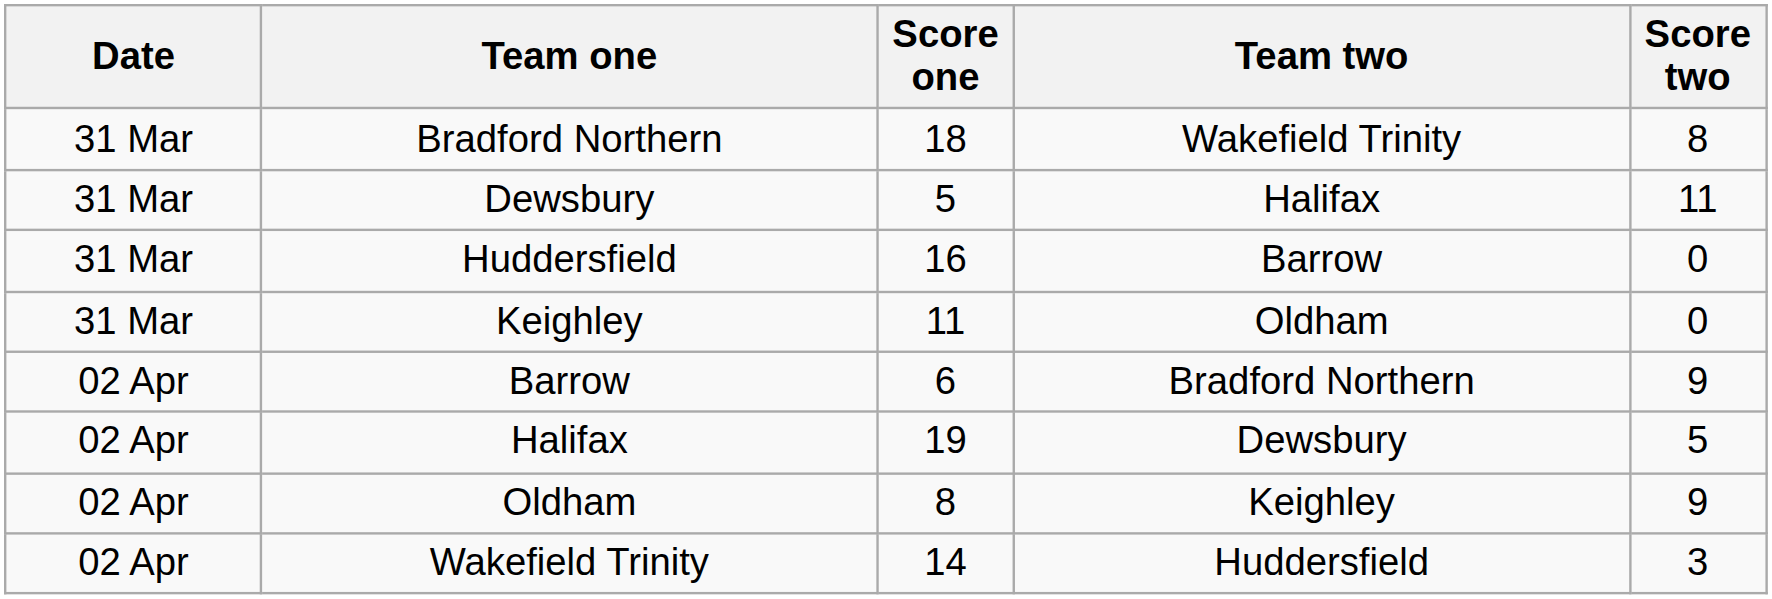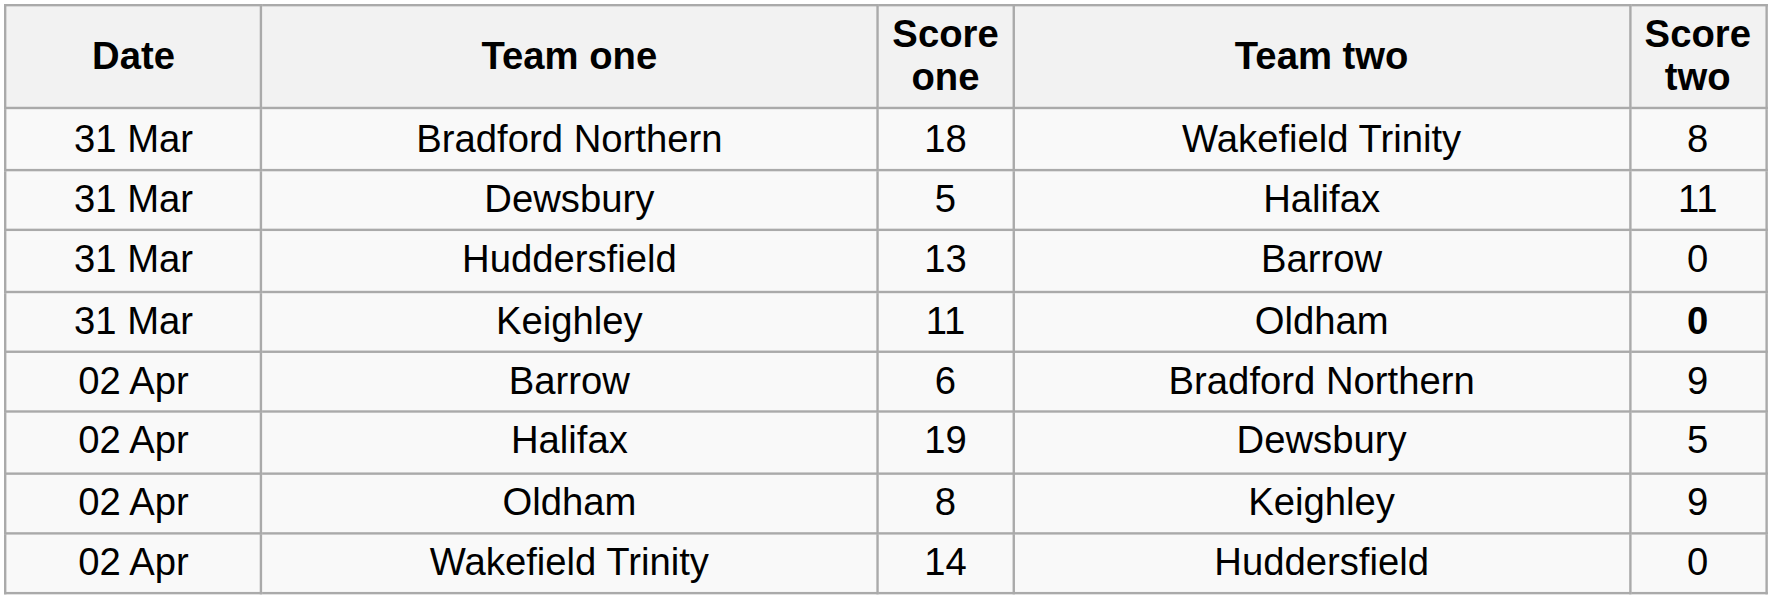(945, 259) 16 -> (945, 259) 13
(1698, 320) normal -> (1698, 320) bold
(1698, 563) 3 -> (1698, 563) 0
